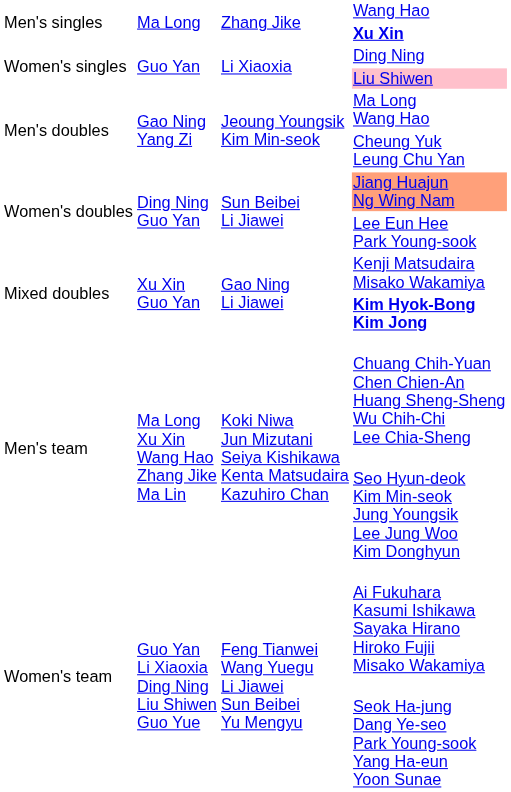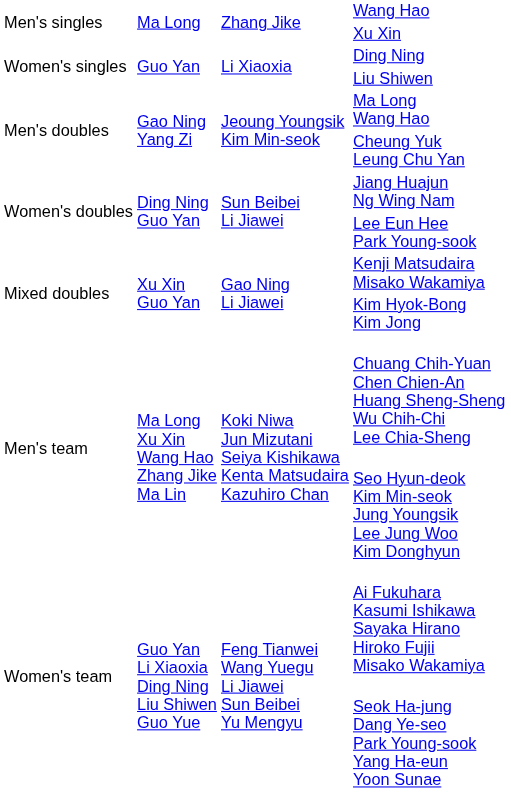(378, 33) bold -> (377, 33) normal
(393, 78) pink background -> (393, 78) no background
(404, 191) lightsalmon background -> (404, 191) no background
(414, 314) bold -> (410, 314) normal
